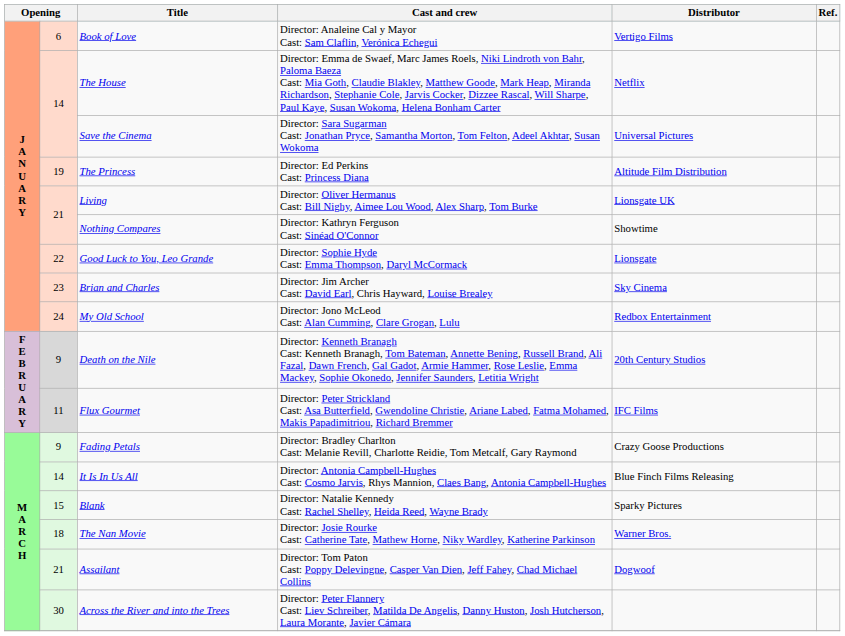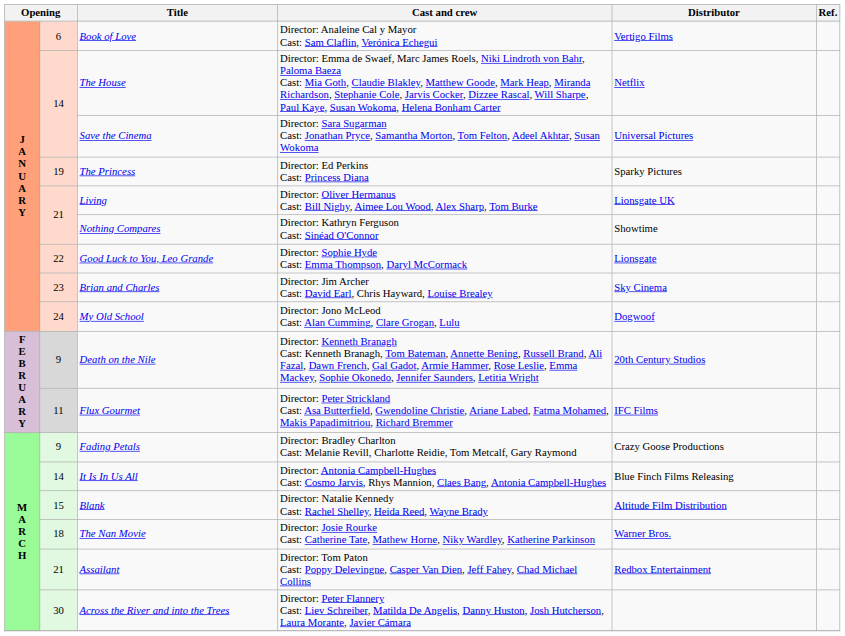(671, 171) Altitude Film Distribution -> (648, 171) Sparky Pictures
(663, 316) Redbox Entertainment -> (634, 316) Dogwoof
(648, 505) Sparky Pictures -> (671, 505) Altitude Film Distribution
(634, 569) Dogwoof -> (663, 569) Redbox Entertainment
